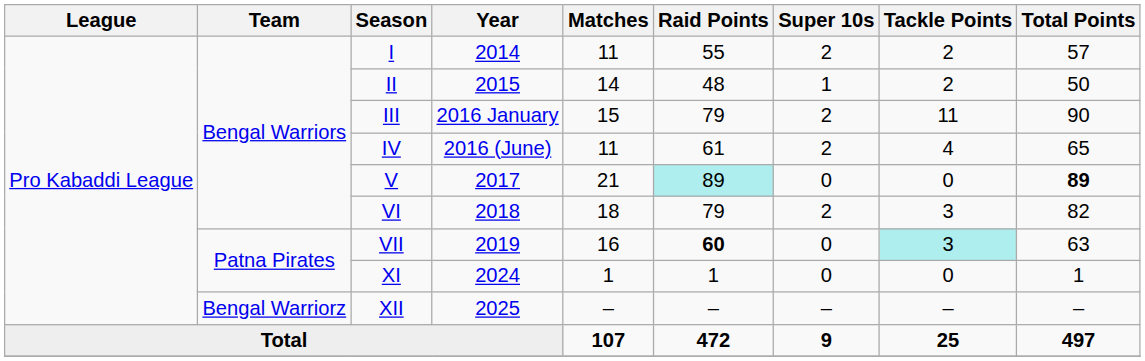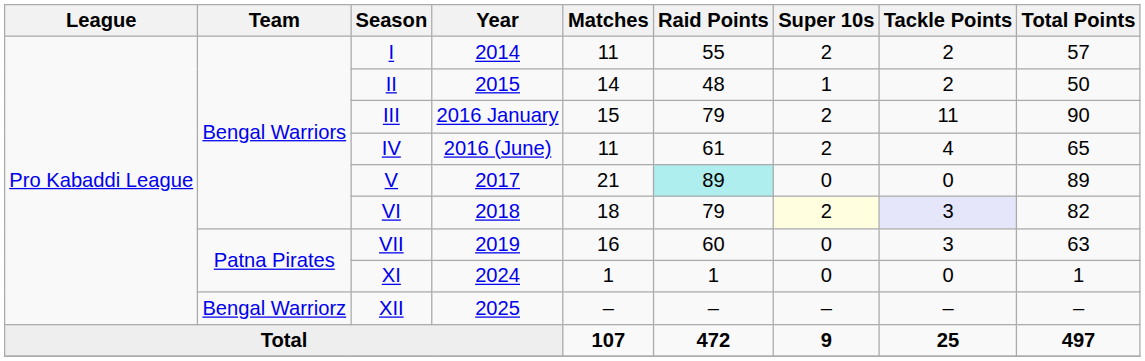(1078, 180) bold -> (1078, 180) normal
(826, 212) no background -> (826, 212) lightyellow background
(948, 212) no background -> (948, 212) lavender background
(713, 244) bold -> (713, 244) normal
(948, 244) paleturquoise background -> (948, 244) no background
